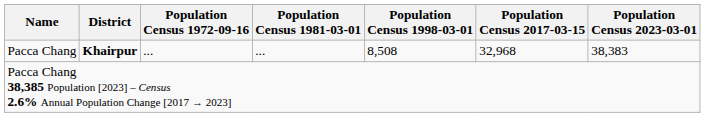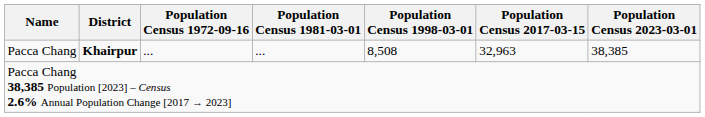(498, 51) 32,968 -> (498, 51) 32,963
(610, 51) 38,383 -> (610, 51) 38,385
